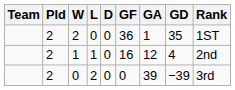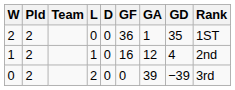columns swapped: (24, 15) <-> (78, 15)
